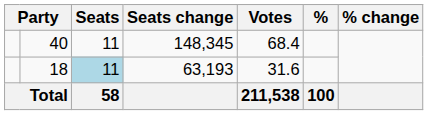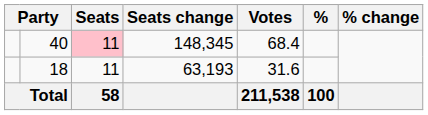(111, 43) no background -> (111, 43) pink background
(111, 69) lightblue background -> (111, 69) no background
